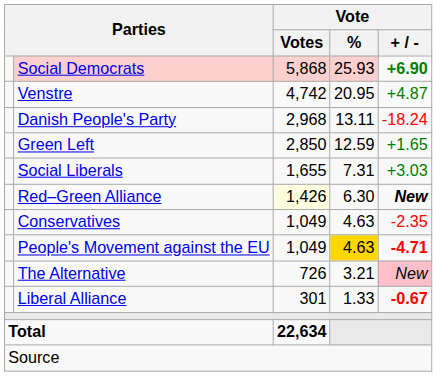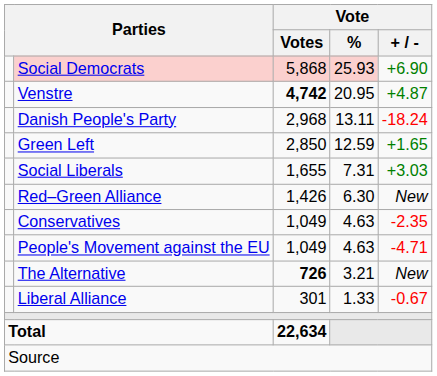(407, 68) bold -> (407, 68) normal
(306, 94) normal -> (306, 94) bold
(306, 196) lightyellow background -> (306, 196) no background
(411, 196) bold -> (411, 196) normal
(359, 247) gold background -> (359, 247) no background
(409, 247) bold -> (409, 247) normal
(313, 273) normal -> (313, 273) bold
(411, 273) pink background -> (411, 273) no background
(409, 299) bold -> (409, 299) normal
